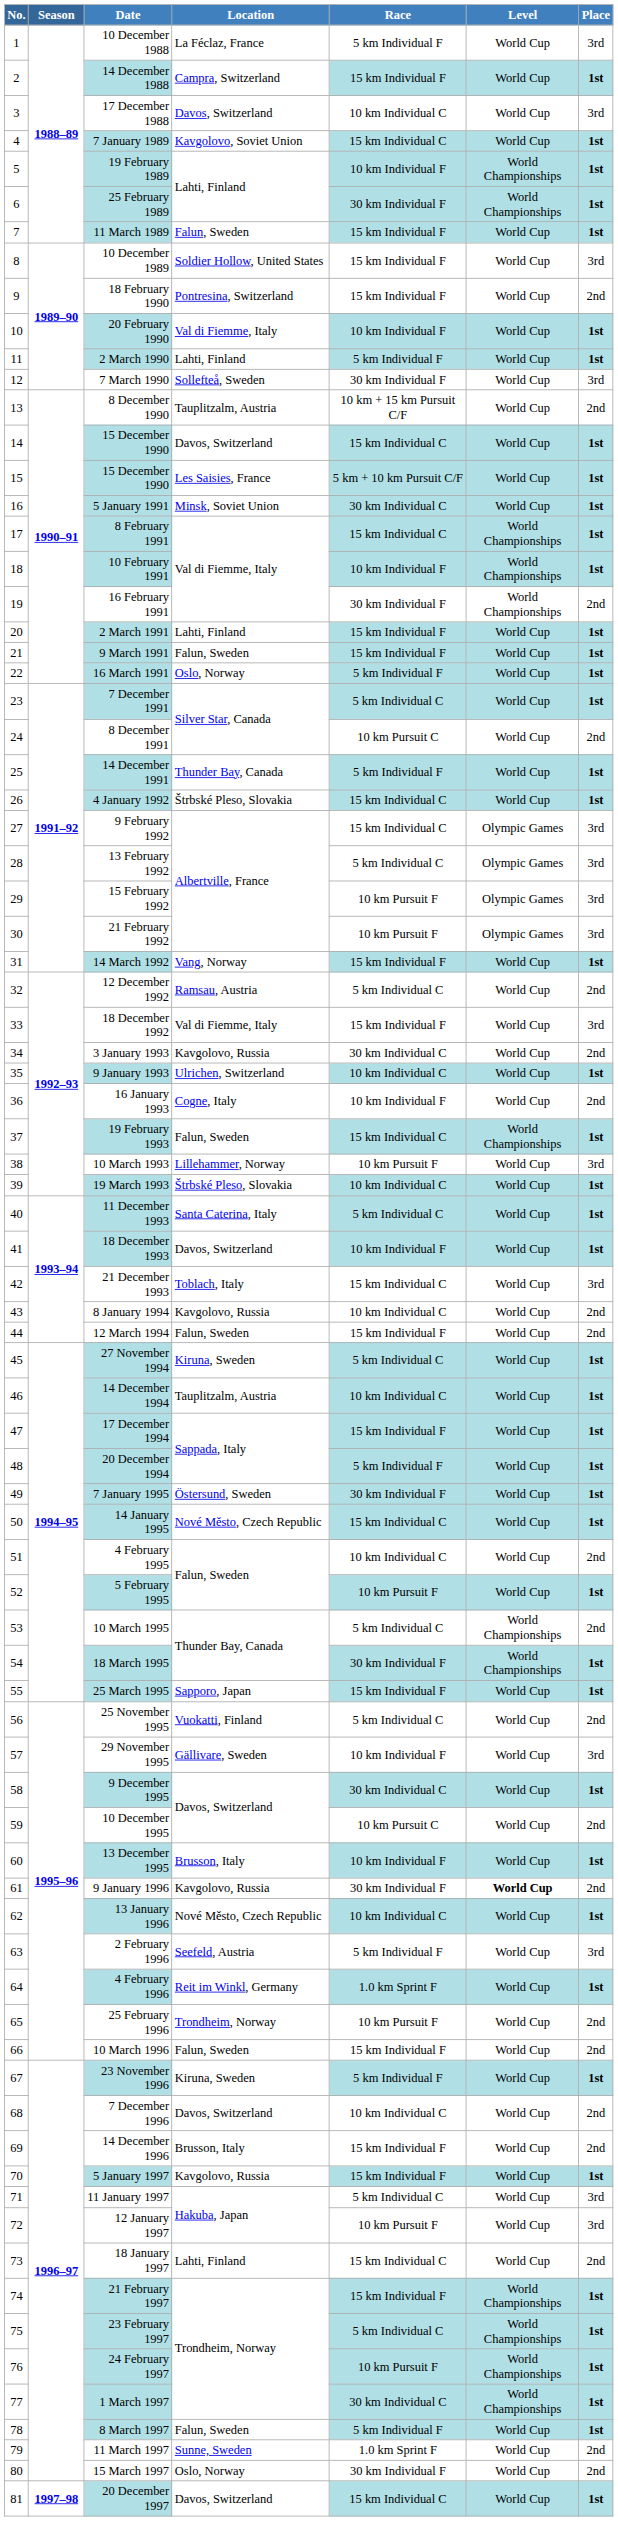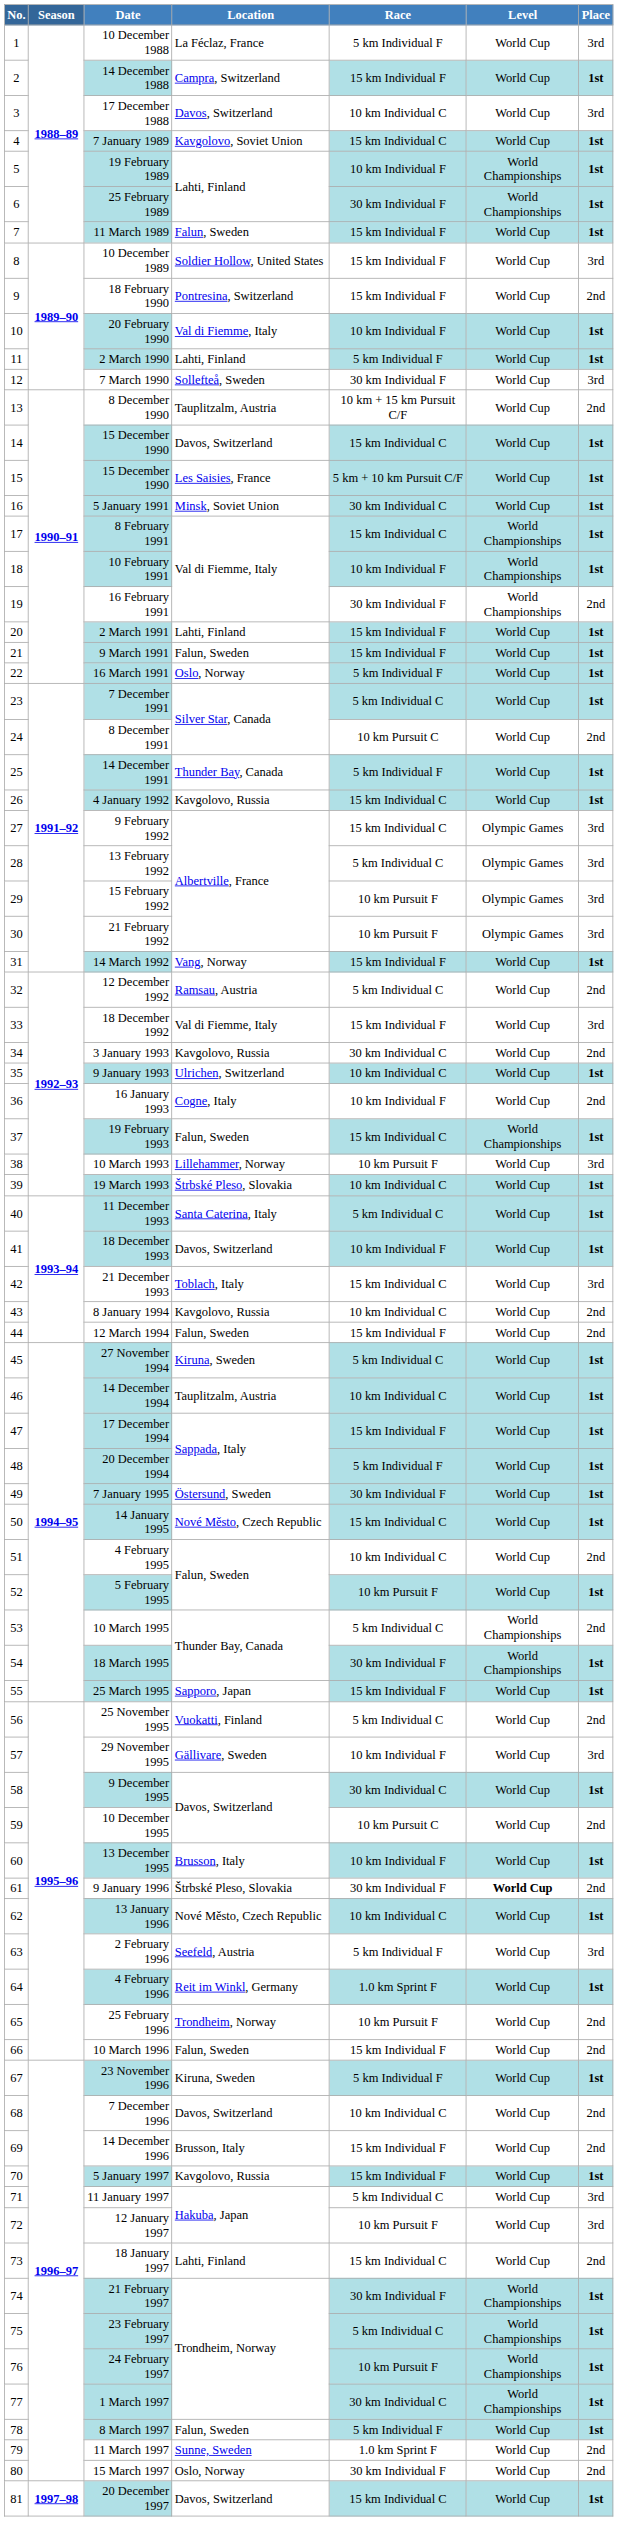(233, 800) Štrbské Pleso, Slovakia -> (222, 800) Kavgolovo, Russia
(222, 1888) Kavgolovo, Russia -> (233, 1888) Štrbské Pleso, Slovakia
(398, 2295) 15 km Individual F -> (398, 2295) 30 km Individual F
